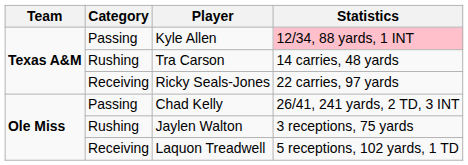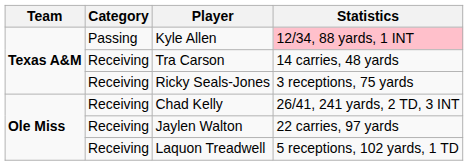(113, 60) Rushing -> (118, 60) Receiving
(338, 82) 22 carries, 97 yards -> (345, 82) 3 receptions, 75 yards
(113, 104) Passing -> (118, 104) Receiving
(113, 126) Rushing -> (118, 126) Receiving
(345, 126) 3 receptions, 75 yards -> (338, 126) 22 carries, 97 yards
